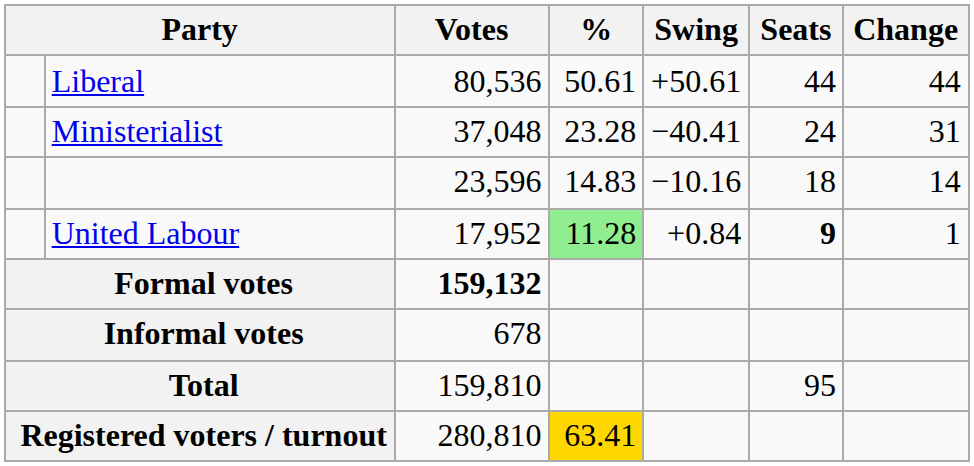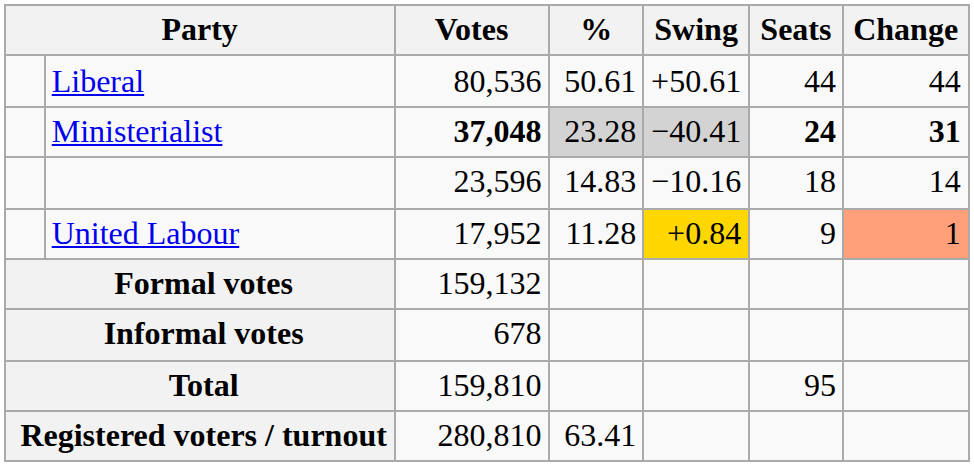(498, 131) normal -> (498, 131) bold
(600, 131) no background -> (600, 131) lightgrey background
(696, 131) no background -> (696, 131) lightgrey background
(820, 131) normal -> (820, 131) bold
(945, 131) normal -> (945, 131) bold
(601, 232) lightgreen background -> (601, 232) no background
(704, 232) no background -> (704, 232) gold background
(828, 232) bold -> (828, 232) normal
(953, 232) no background -> (953, 232) lightsalmon background
(490, 283) bold -> (490, 283) normal
(600, 435) gold background -> (600, 435) no background
